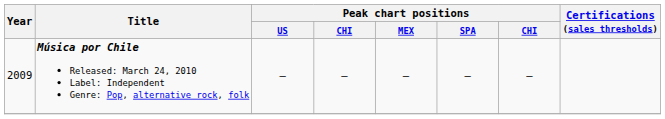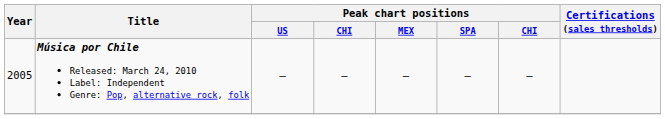(20, 76) 2009 -> (20, 76) 2005
